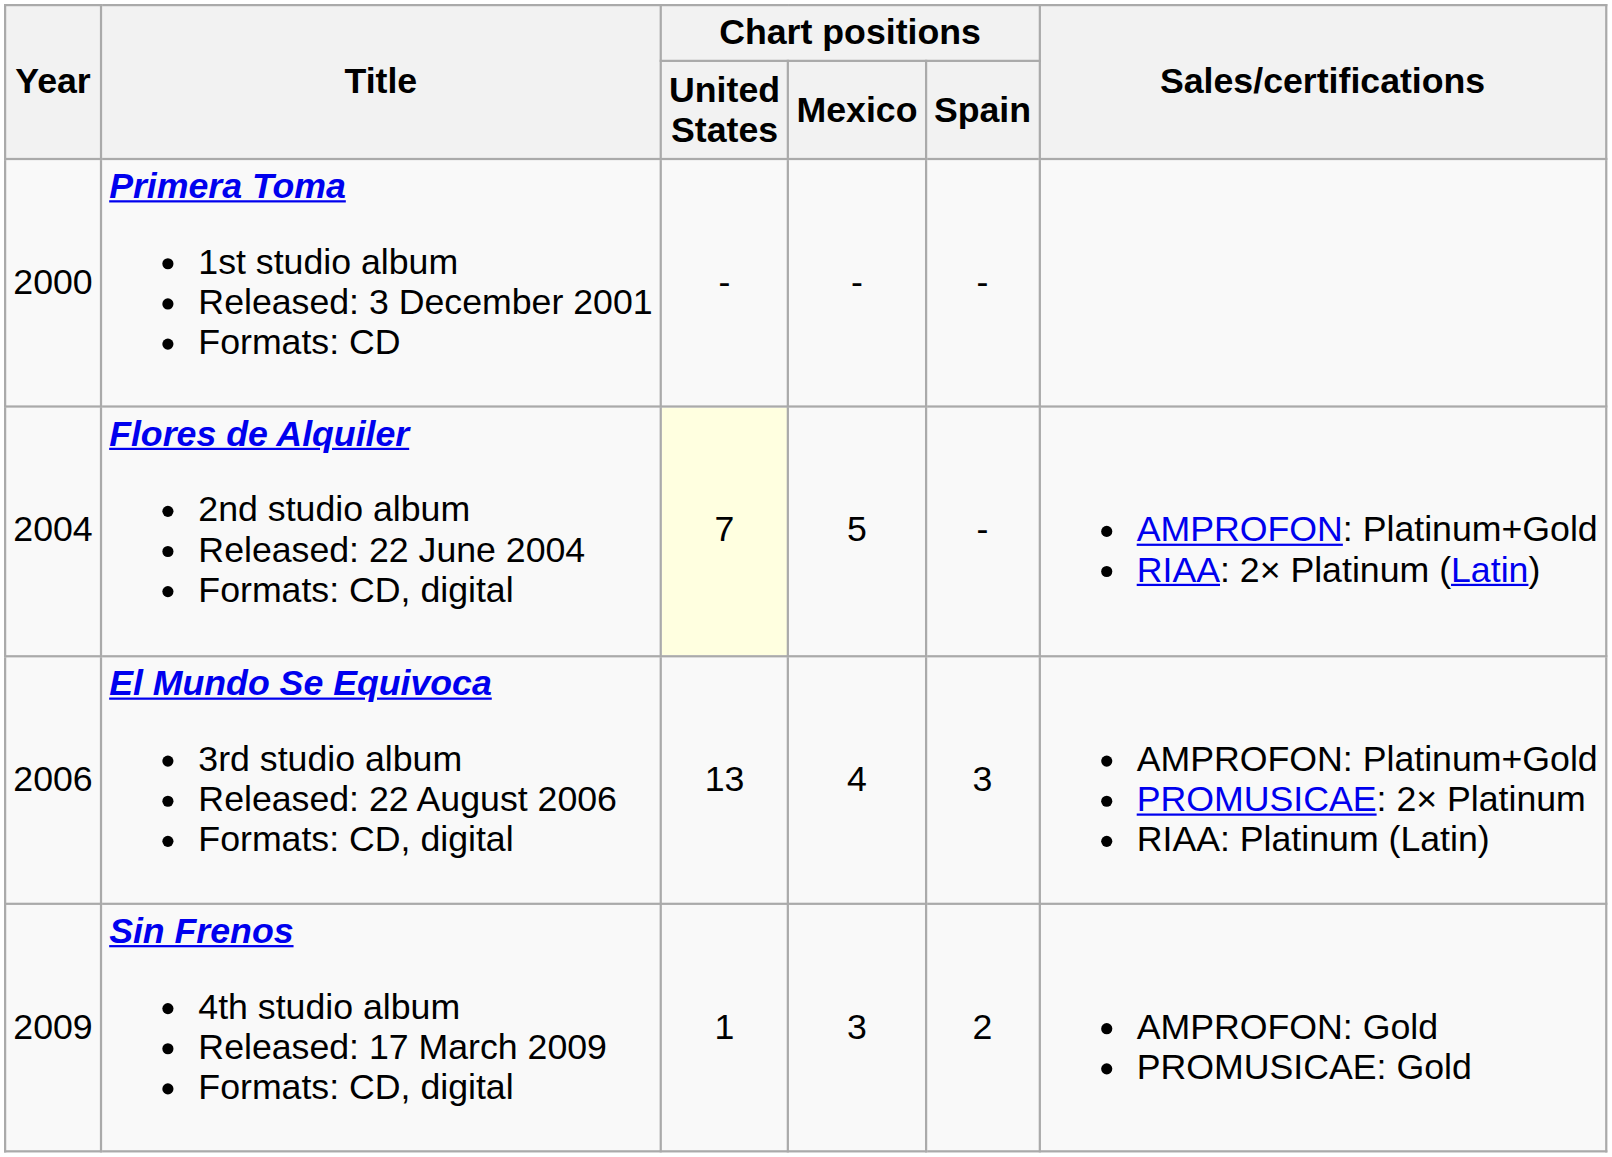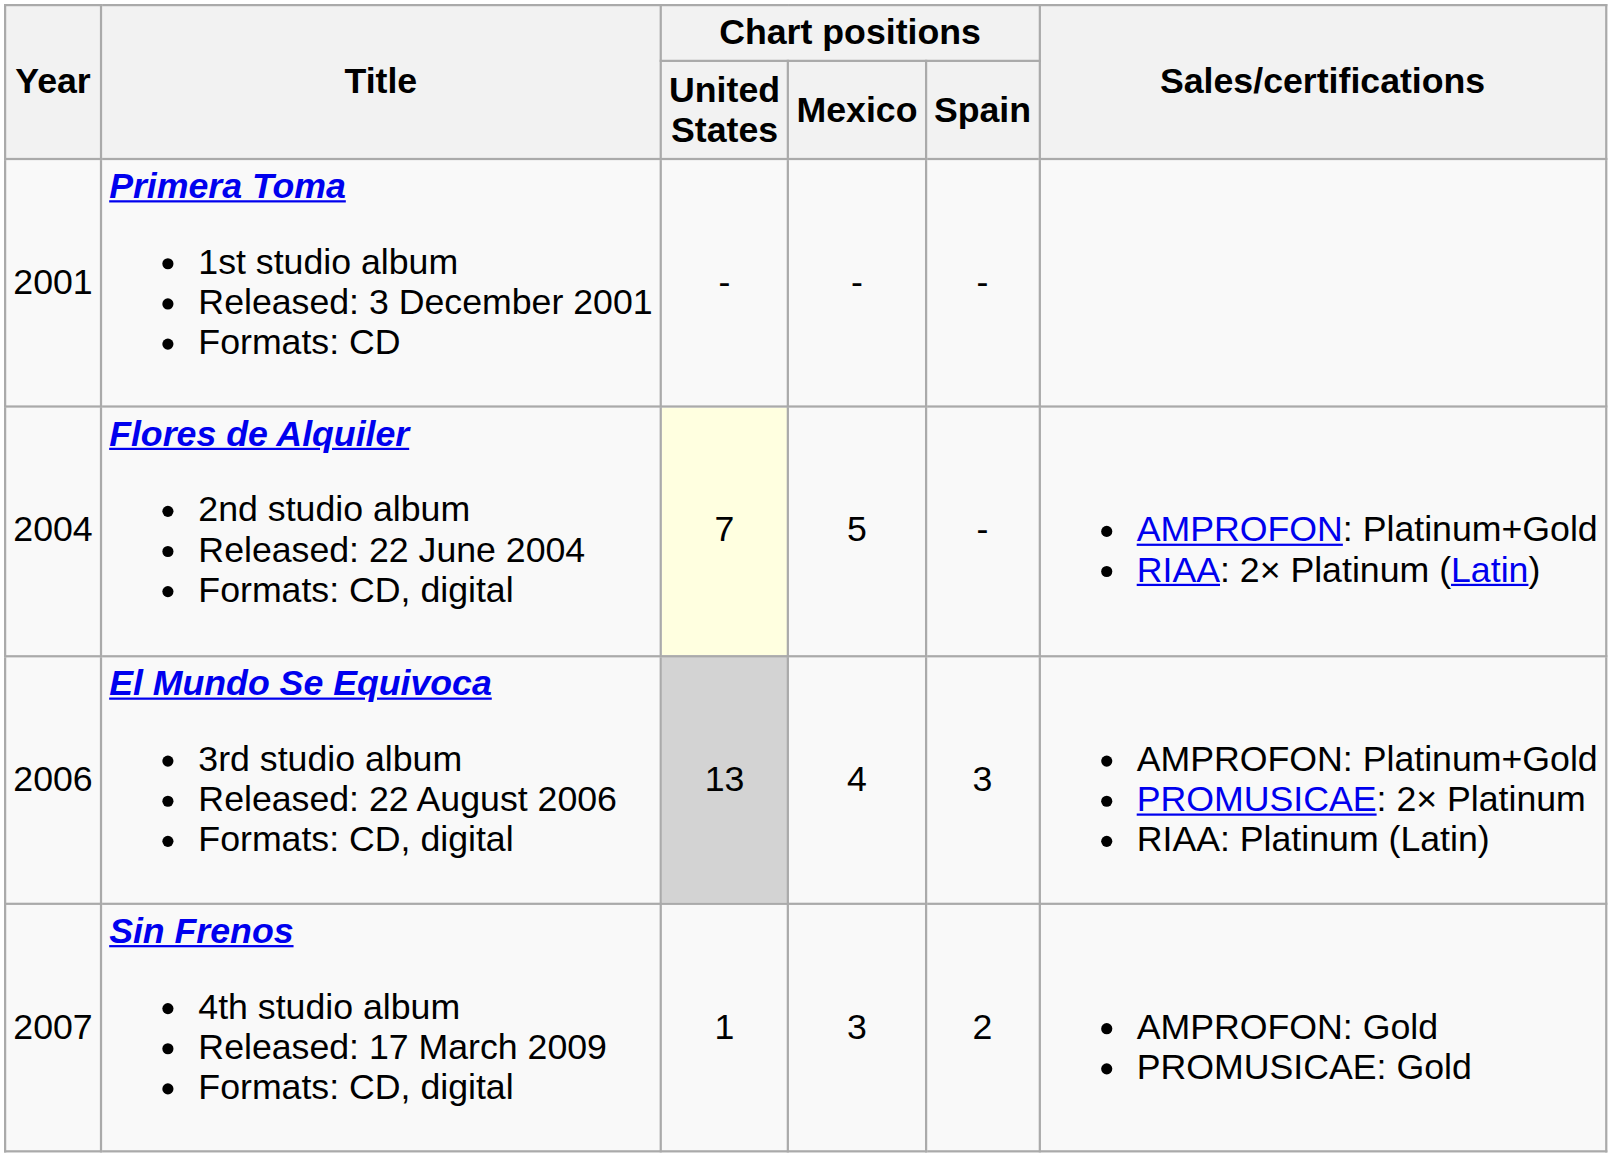(53, 281) 2000 -> (53, 281) 2001
(725, 778) no background -> (725, 778) lightgrey background
(53, 1027) 2009 -> (53, 1027) 2007
